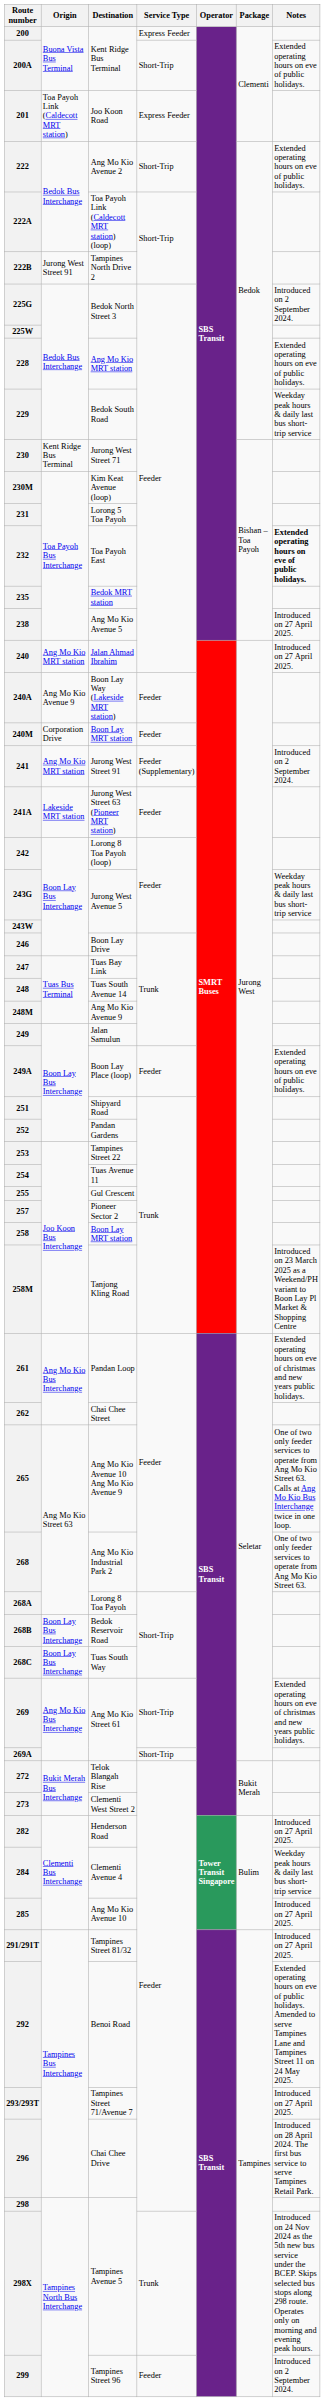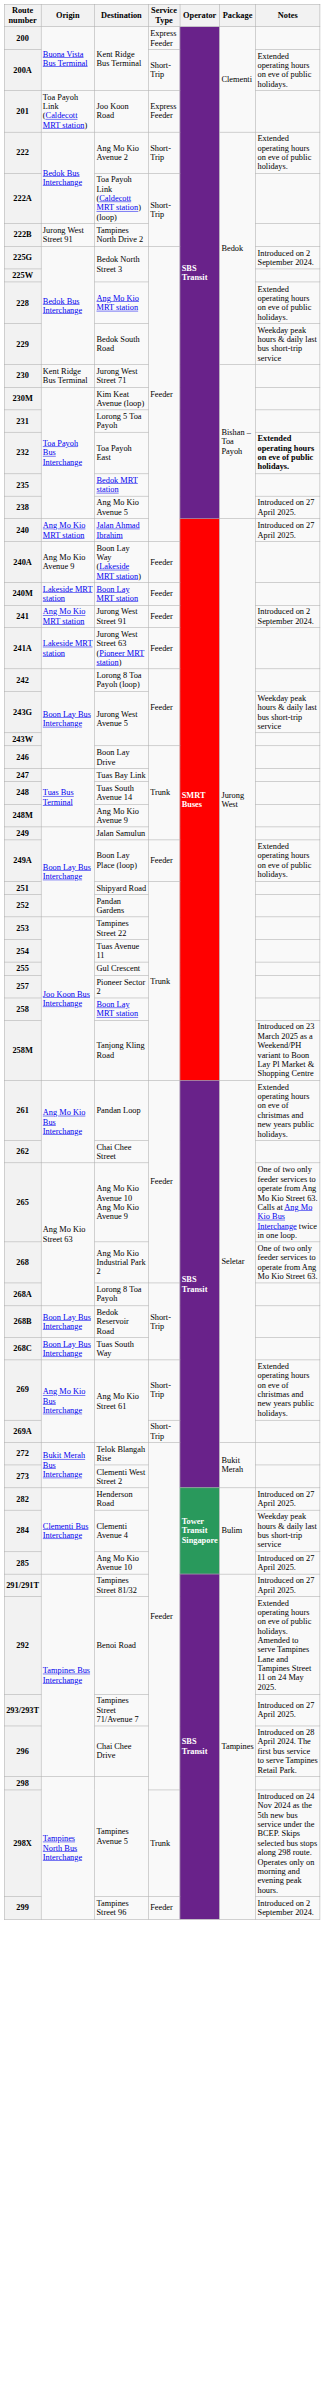(63, 734) Corporation Drive -> (68, 594) Lakeside MRT station
(167, 766) Feeder (Supplementary) -> (161, 616) Feeder
